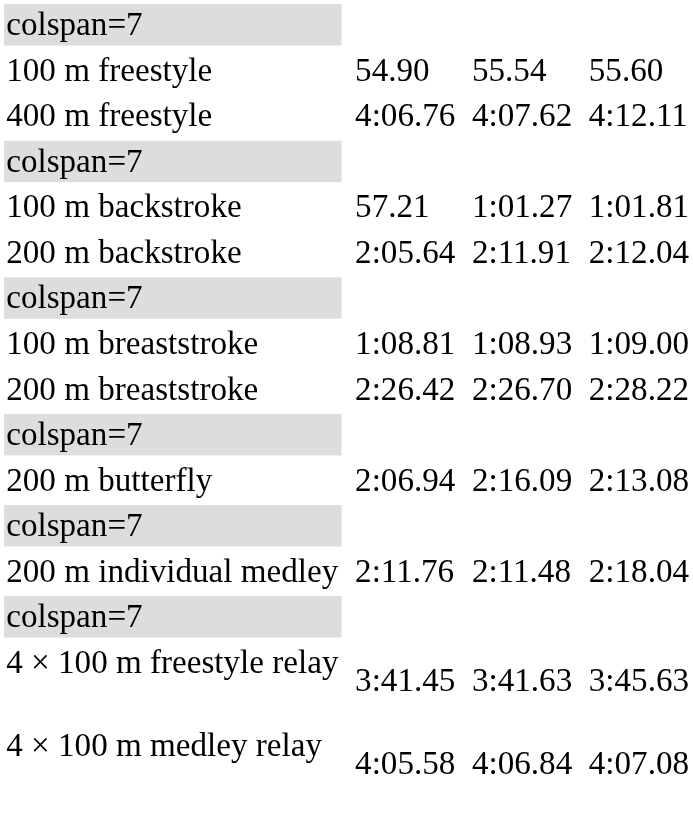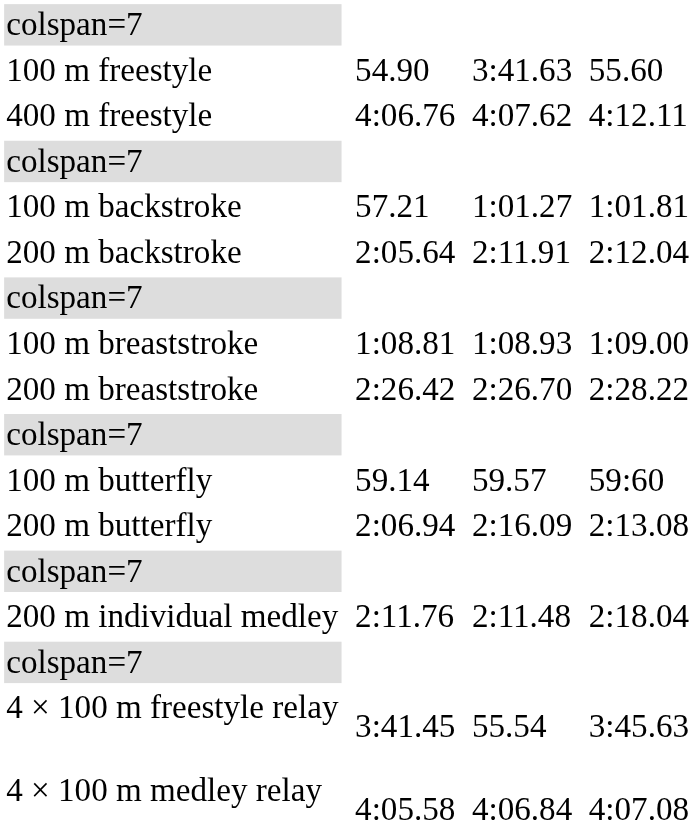(509, 69) 55.54 -> (522, 69) 3:41.63
+ row: (109, 479)
(522, 680) 3:41.63 -> (509, 726) 55.54
